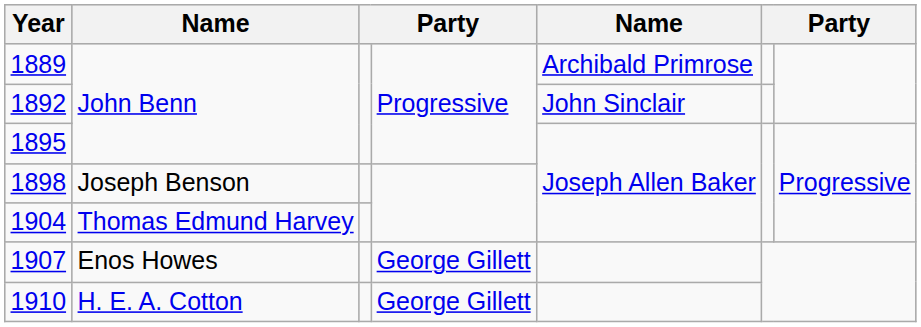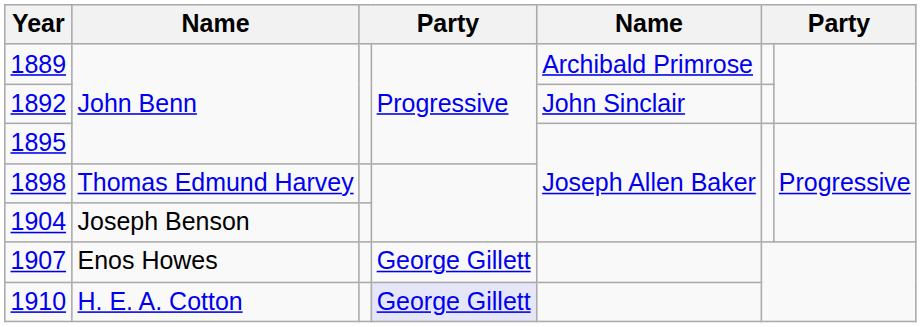(164, 182) Joseph Benson -> (216, 182) Thomas Edmund Harvey
(216, 222) Thomas Edmund Harvey -> (164, 222) Joseph Benson
(454, 301) no background -> (454, 301) lavender background
